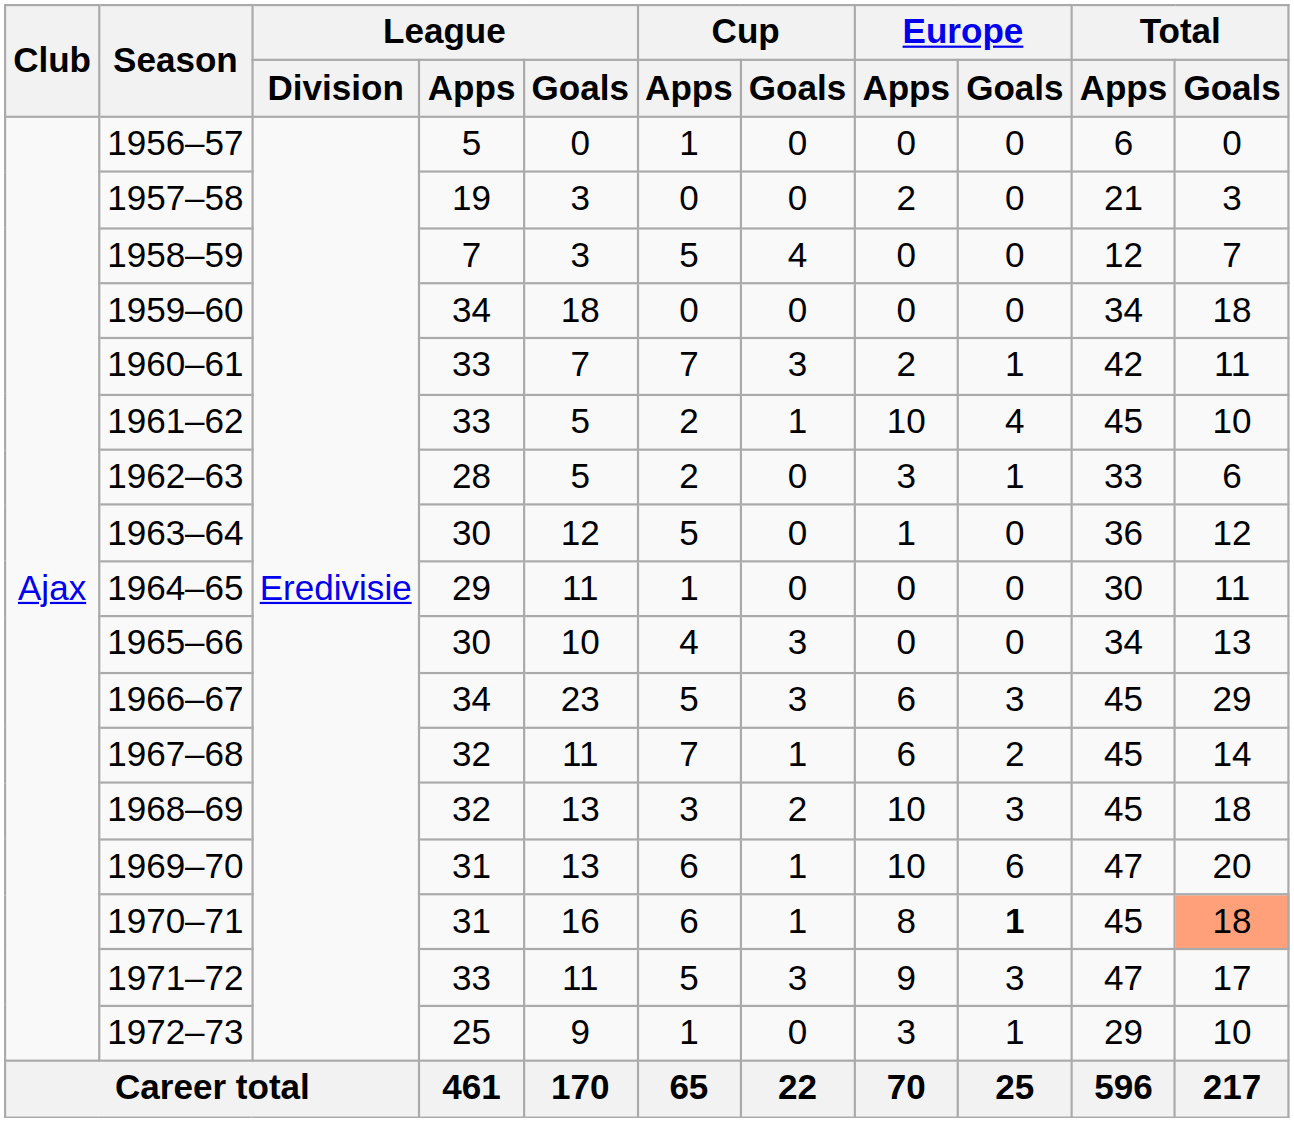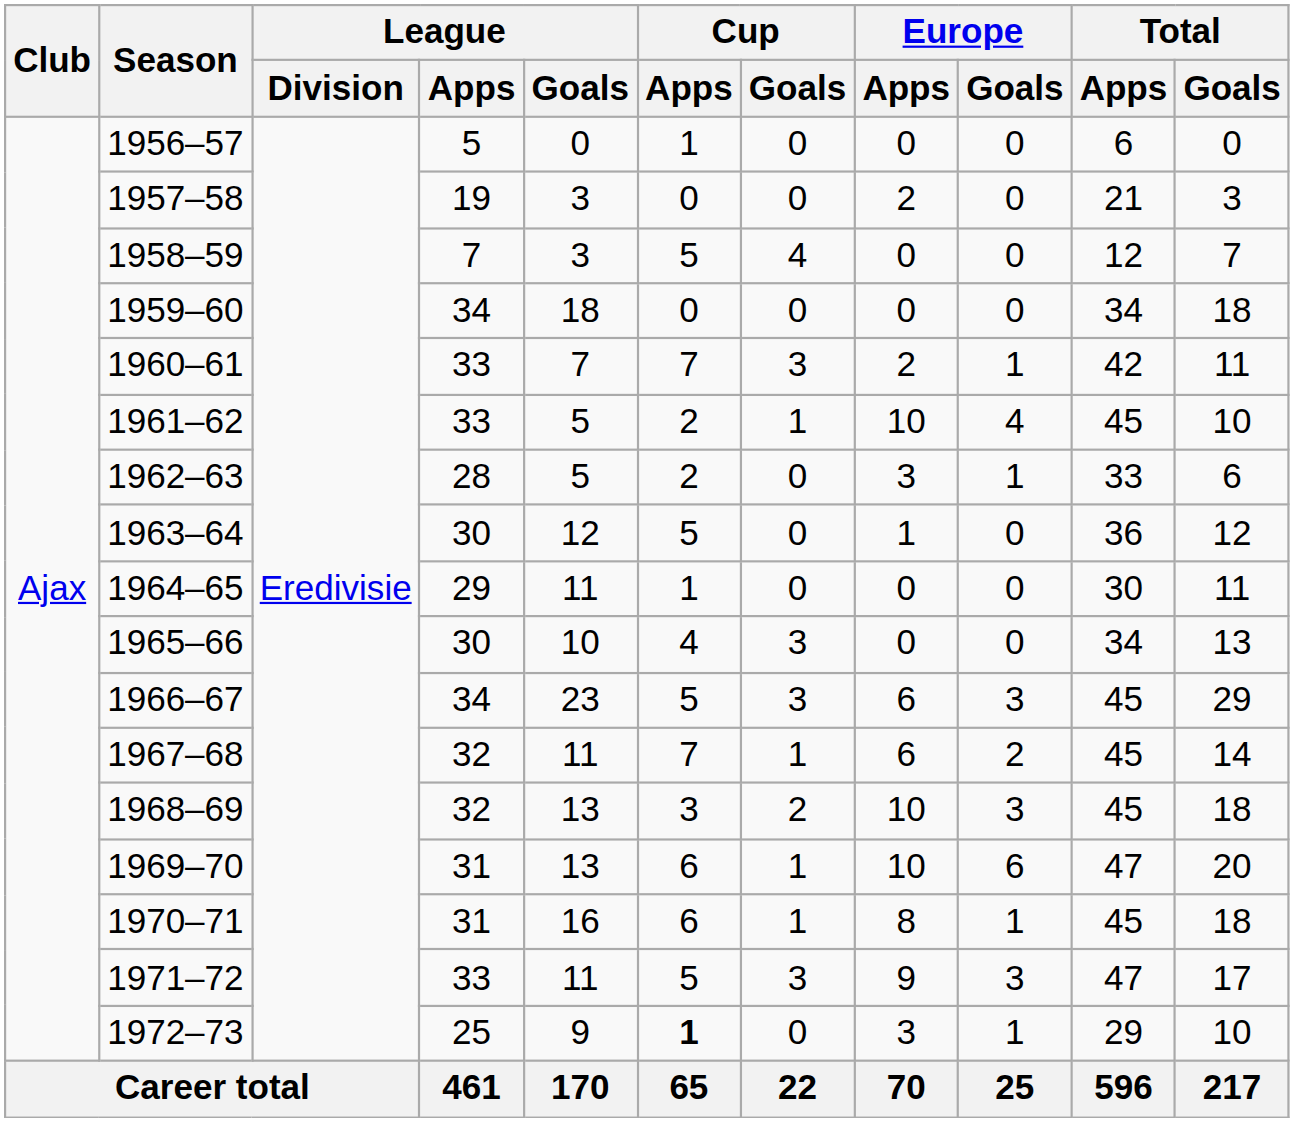(1015, 921) bold -> (1015, 921) normal
(1232, 921) lightsalmon background -> (1232, 921) no background
(689, 1032) normal -> (689, 1032) bold
